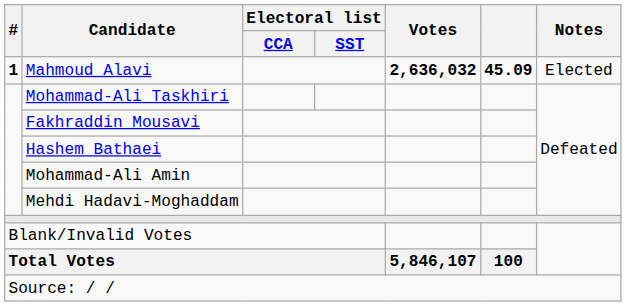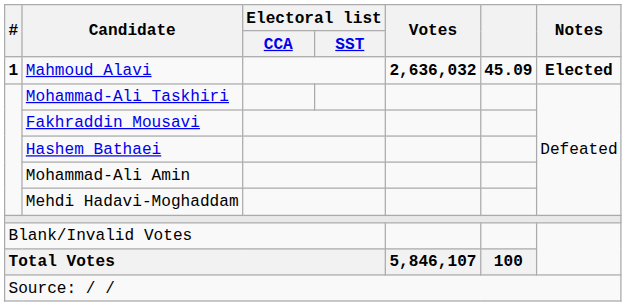(579, 70) normal -> (579, 70) bold
